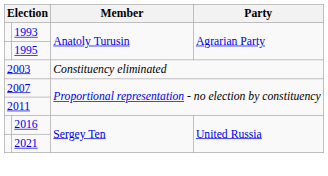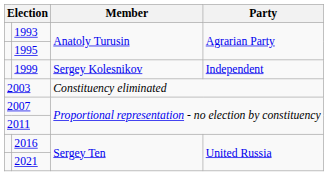+ row: (26, 69)
